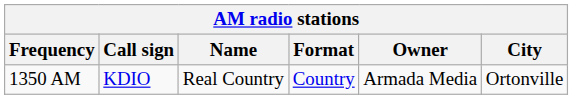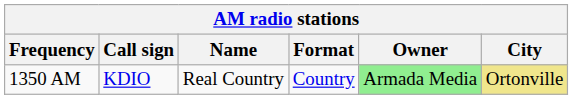(420, 79) no background -> (420, 79) lightgreen background
(525, 79) no background -> (525, 79) khaki background
